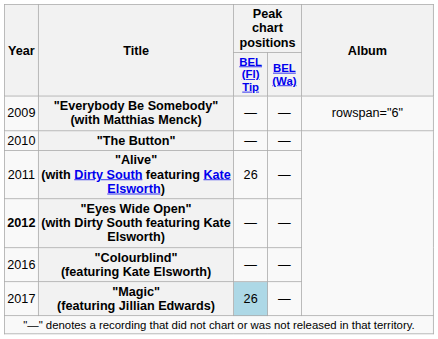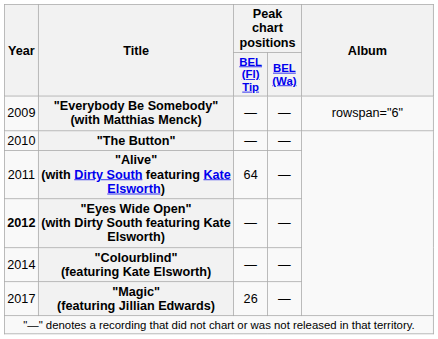(251, 174) 26 -> (251, 174) 64
(21, 264) 2016 -> (21, 264) 2014
(251, 298) lightblue background -> (251, 298) no background
